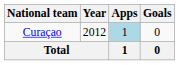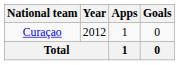(125, 32) lightblue background -> (125, 32) no background
